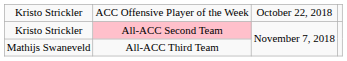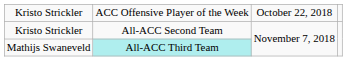(172, 30) pink background -> (172, 30) no background
(172, 47) no background -> (172, 47) paleturquoise background
